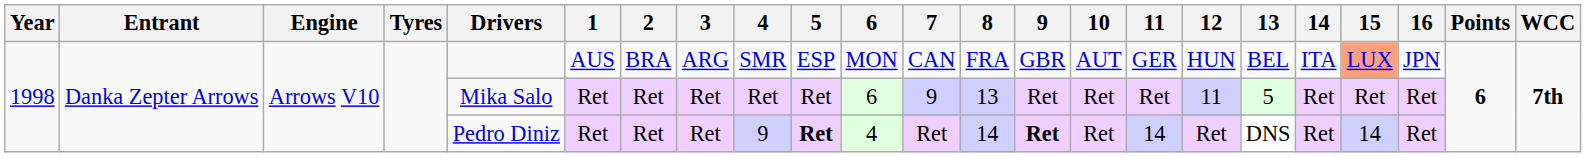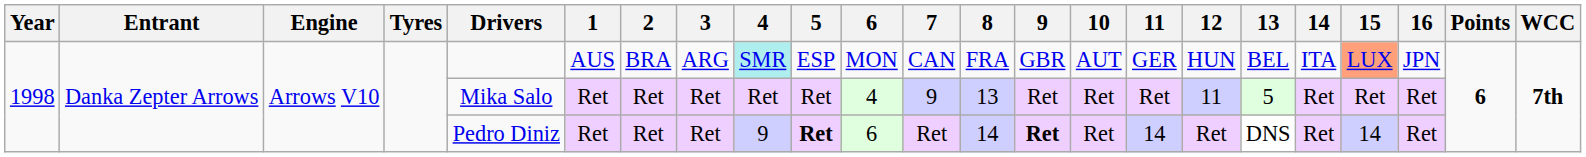(763, 59) no background -> (763, 59) paleturquoise background
(872, 96) 6 -> (872, 96) 4
(872, 133) 4 -> (872, 133) 6
